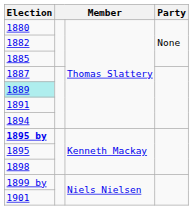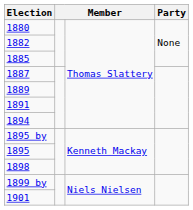(18, 89) paleturquoise background -> (18, 89) no background
(27, 136) bold -> (27, 136) normal
